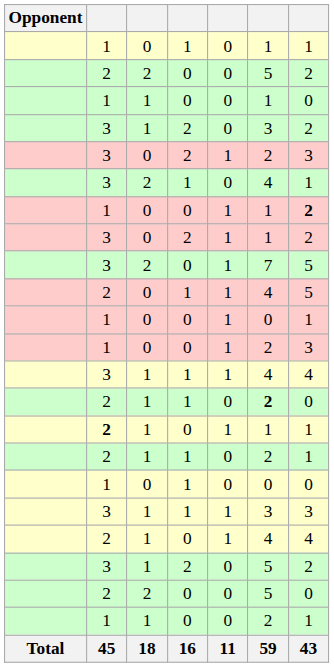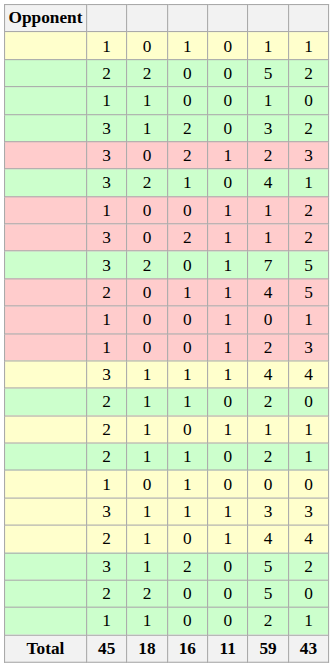(308, 210) bold -> (308, 210) normal
(268, 401) bold -> (268, 401) normal
(107, 429) bold -> (107, 429) normal
